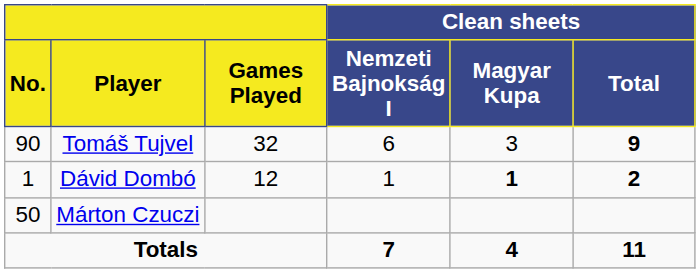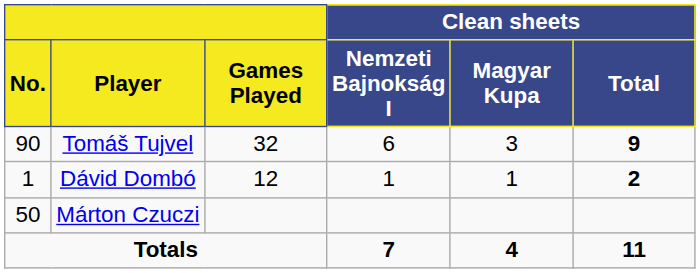(512, 179) bold -> (512, 179) normal
